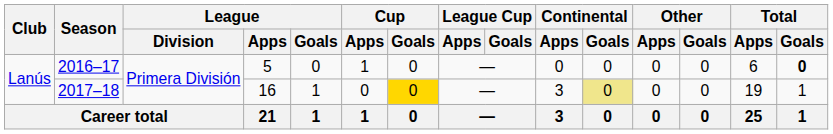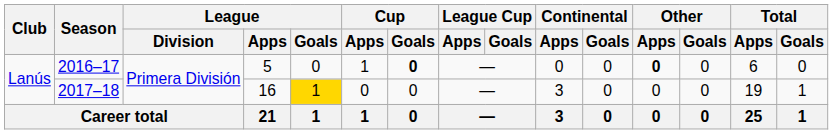(413, 66) normal -> (413, 66) bold
(656, 66) normal -> (656, 66) bold
(802, 66) bold -> (802, 66) normal
(316, 91) no background -> (316, 91) gold background
(413, 91) gold background -> (413, 91) no background
(608, 91) khaki background -> (608, 91) no background
